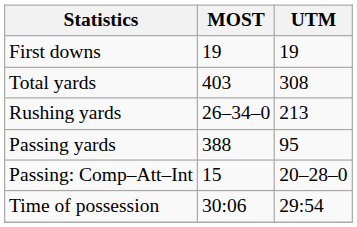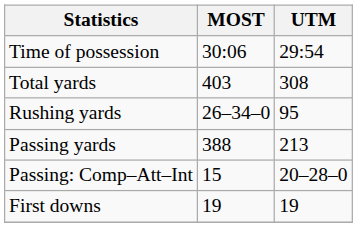rows swapped: (55, 51) <-> (84, 206)
(294, 113) 213 -> (289, 113) 95
(289, 144) 95 -> (294, 144) 213
